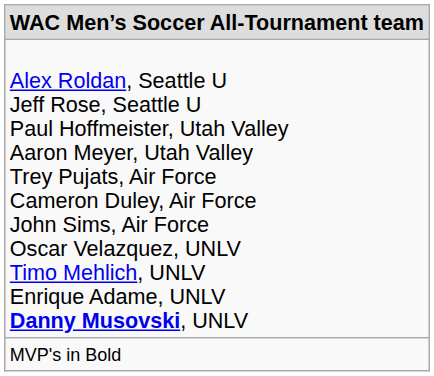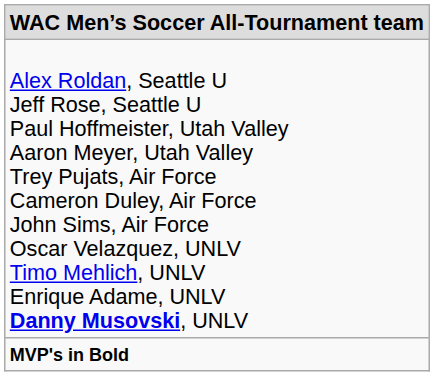(66, 356) normal -> (69, 354) bold
